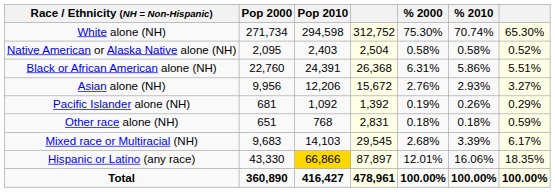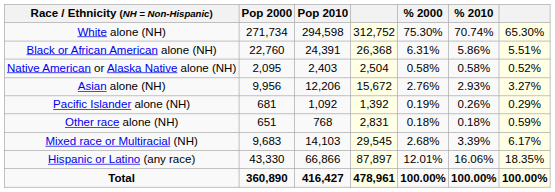rows swapped: (122, 68) <-> (122, 50)
(323, 159) gold background -> (323, 159) no background
